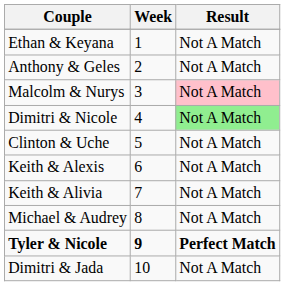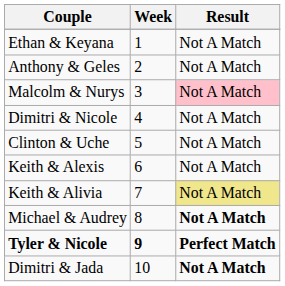(220, 117) lightgreen background -> (220, 117) no background
(220, 192) no background -> (220, 192) khaki background
(220, 218) normal -> (222, 218) bold
(220, 268) normal -> (222, 268) bold
